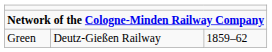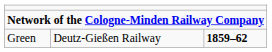(227, 38) normal -> (227, 38) bold
